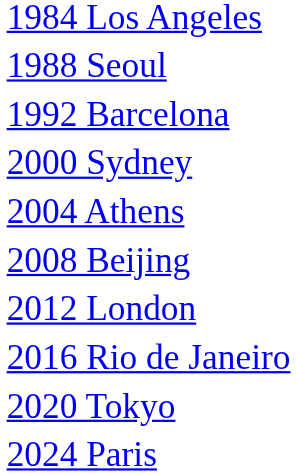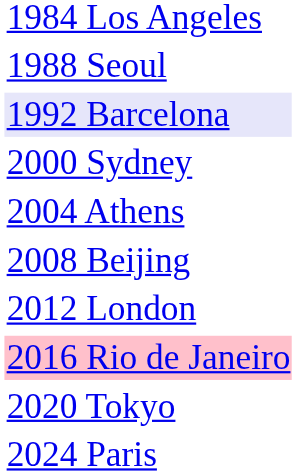(118, 114) no background -> (118, 114) lavender background
(149, 357) no background -> (149, 357) pink background
